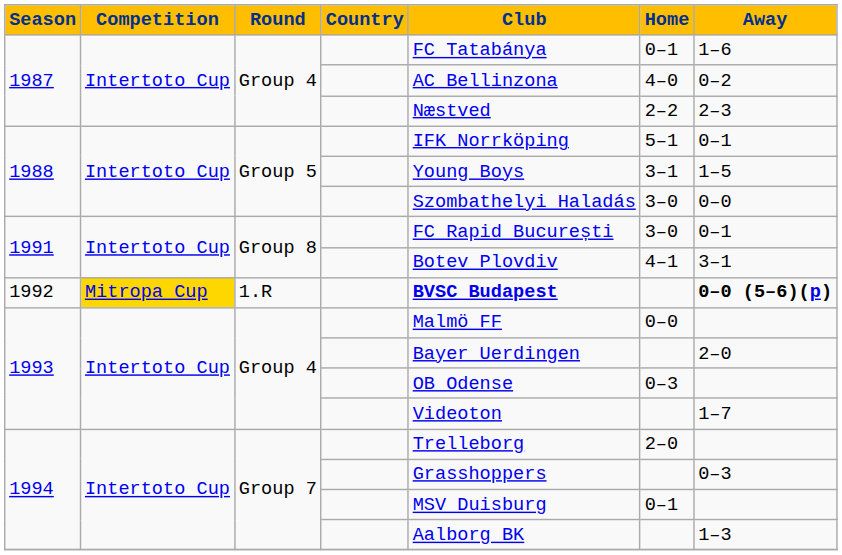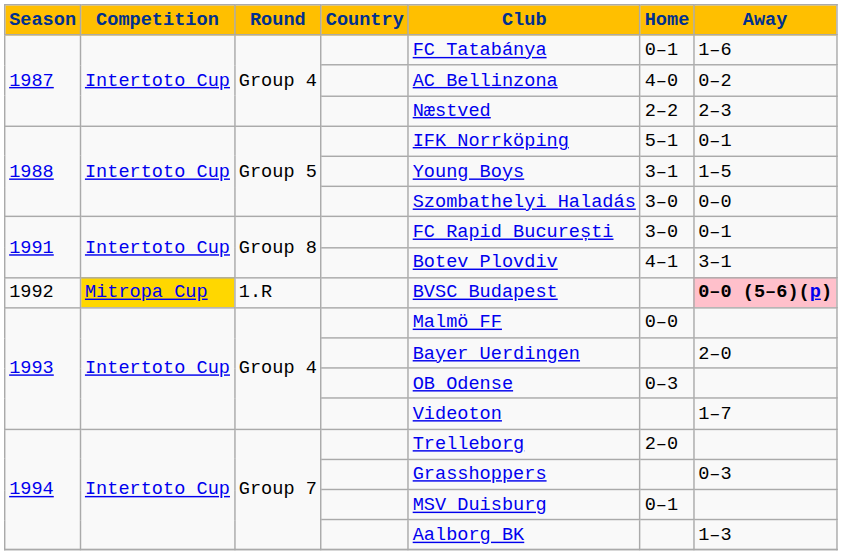(485, 293) bold -> (485, 293) normal
(765, 293) no background -> (765, 293) pink background
